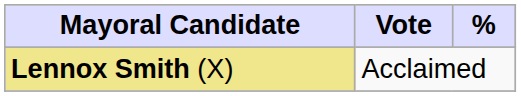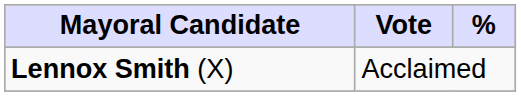(122, 68) khaki background -> (122, 68) no background
